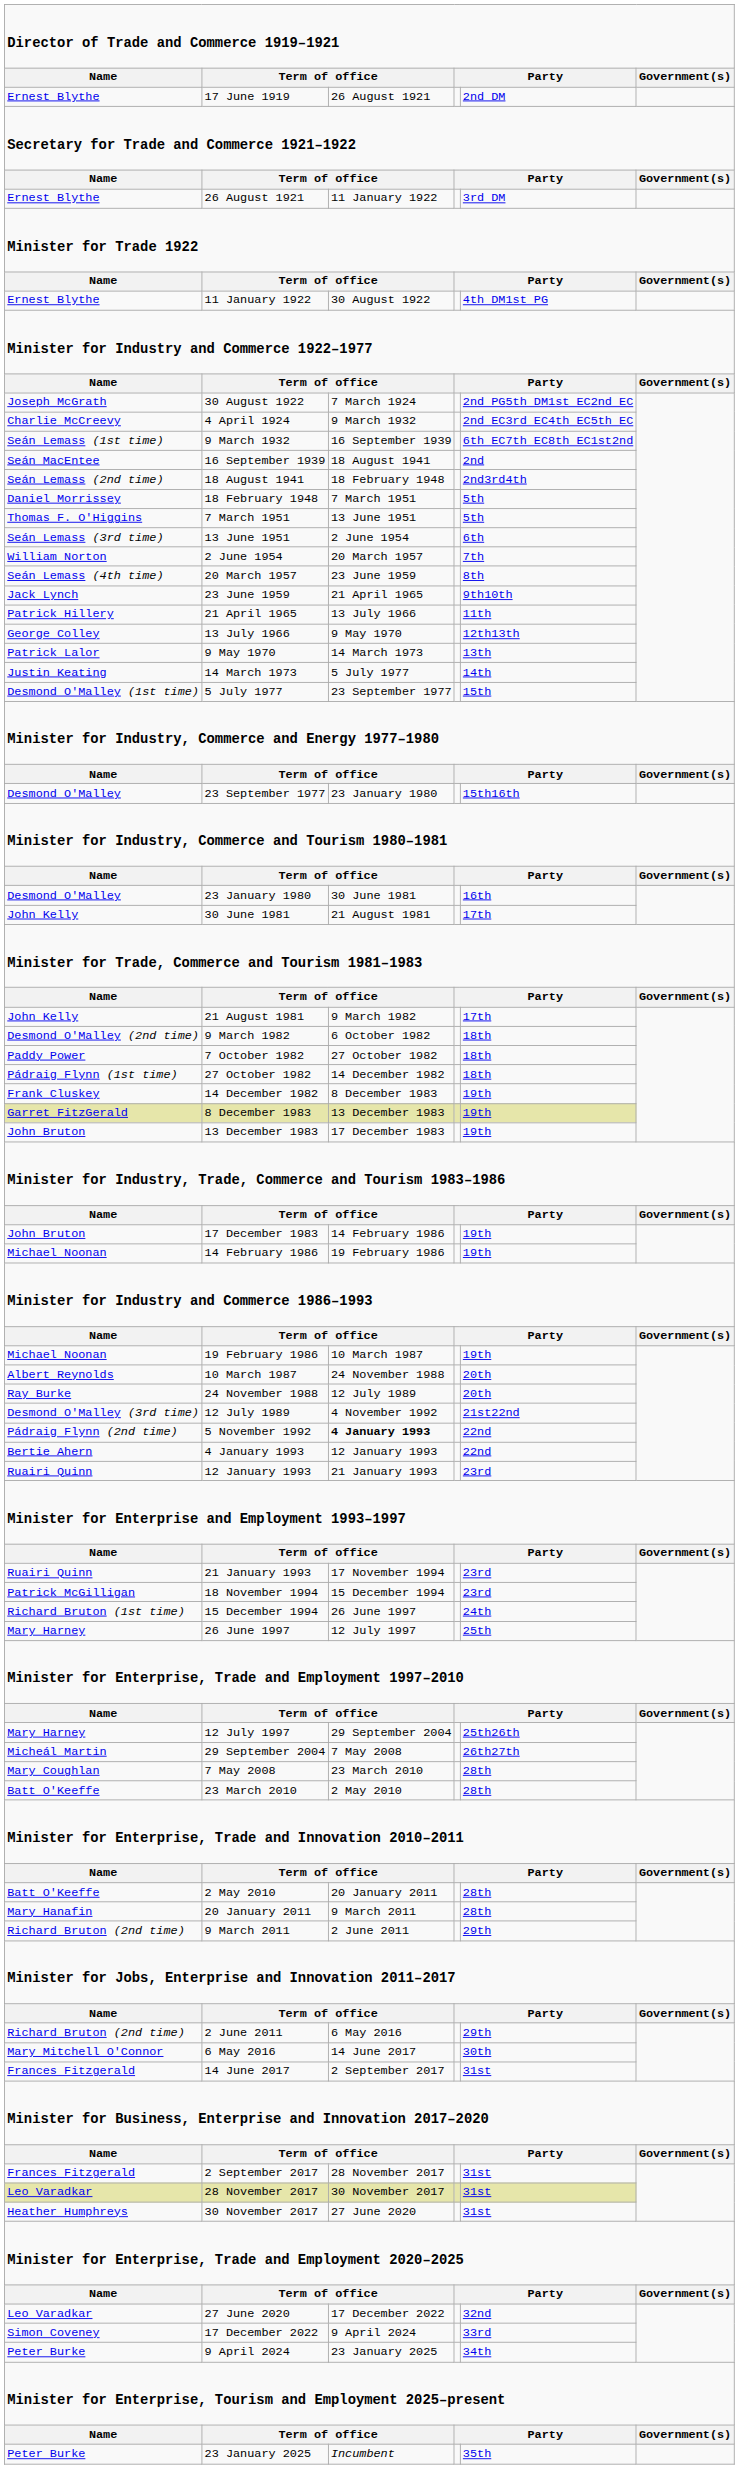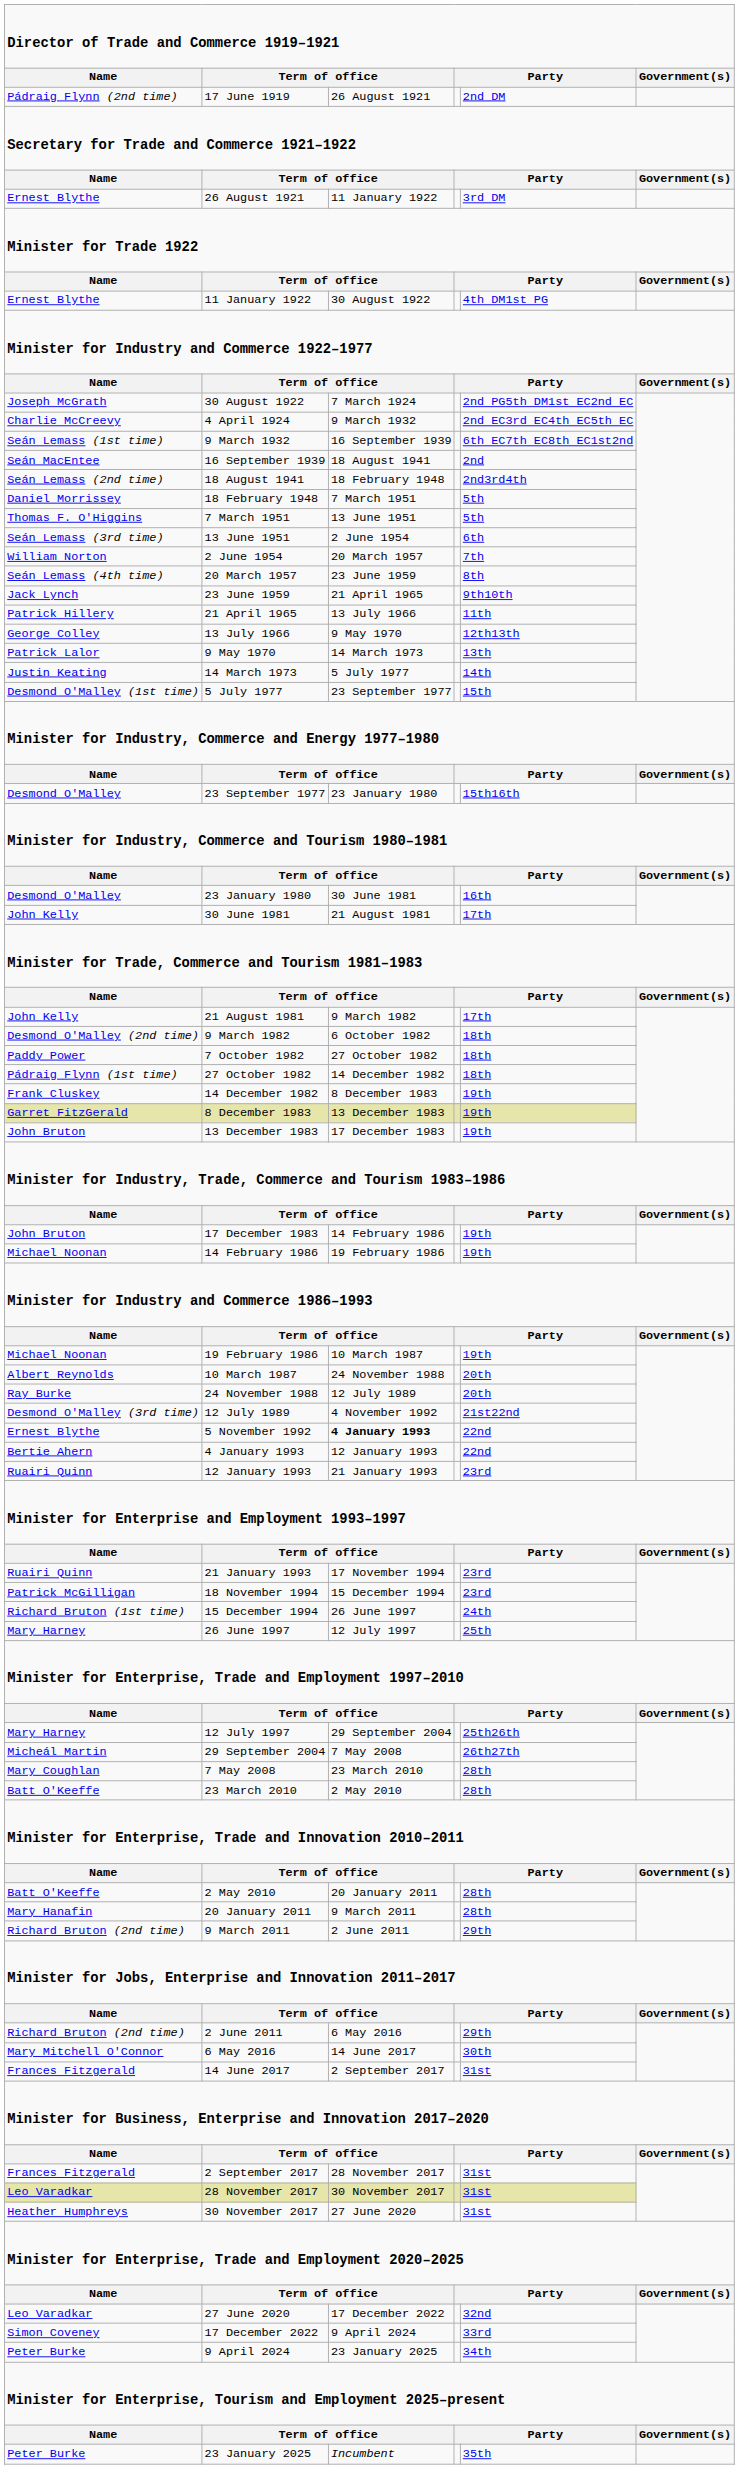(53, 97) Ernest Blythe -> (92, 97) Pádraig Flynn (2nd time)
(92, 1432) Pádraig Flynn (2nd time) -> (53, 1432) Ernest Blythe
